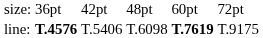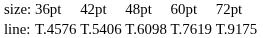(56, 29) bold -> (56, 29) normal
(193, 29) bold -> (191, 29) normal
